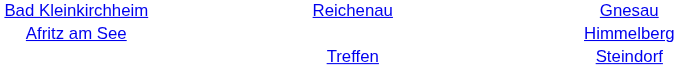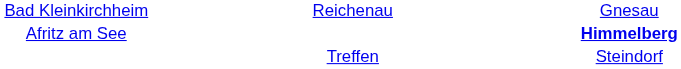(629, 33) normal -> (629, 33) bold
